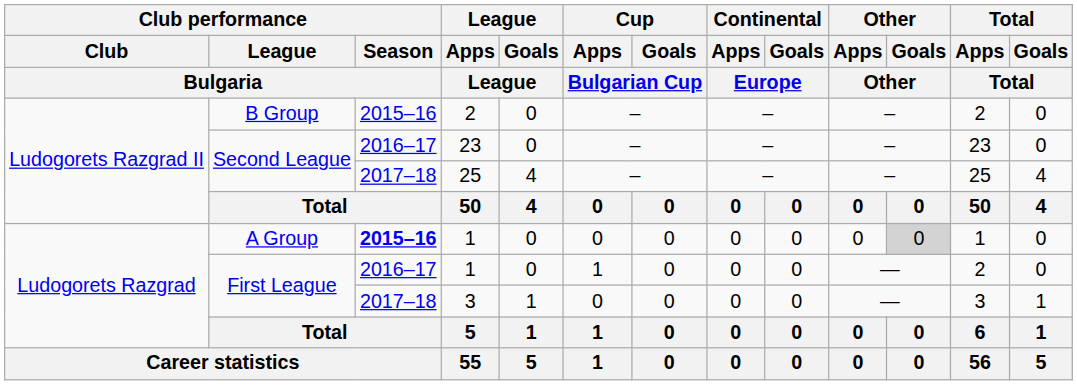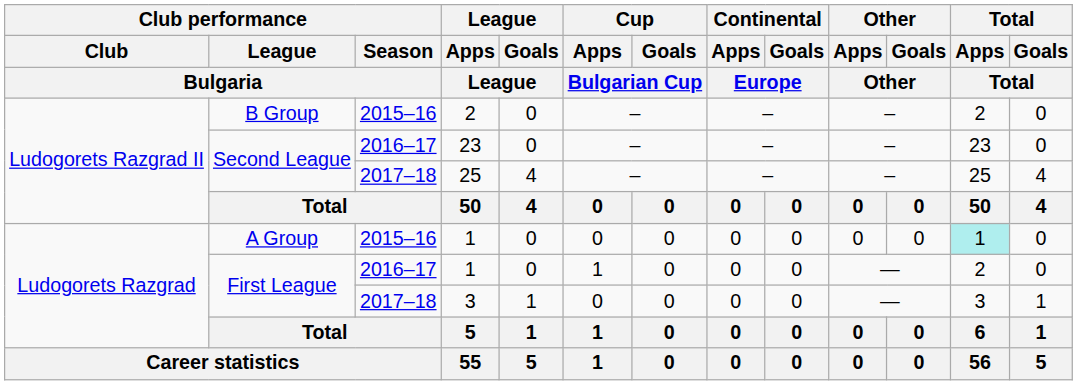(398, 238) bold -> (398, 238) normal
(919, 238) lightgrey background -> (919, 238) no background
(980, 238) no background -> (980, 238) paleturquoise background
